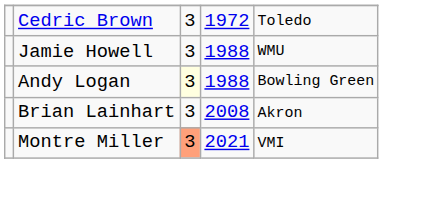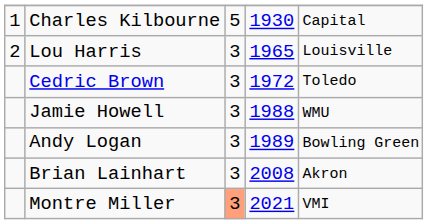+ row: (125, 21)
+ row: (86, 51)
(190, 82) lightyellow background -> (235, 143) no background
(227, 82) 1988 -> (272, 143) 1989
